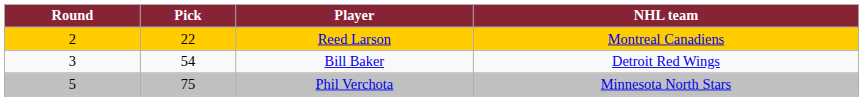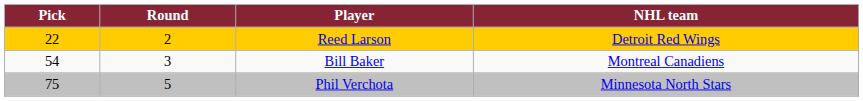columns swapped: (72, 15) <-> (188, 15)
(666, 38) Montreal Canadiens -> (666, 38) Detroit Red Wings
(666, 61) Detroit Red Wings -> (666, 61) Montreal Canadiens
